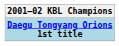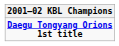(60, 29) lightblue background -> (60, 29) no background
